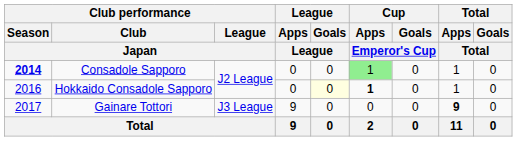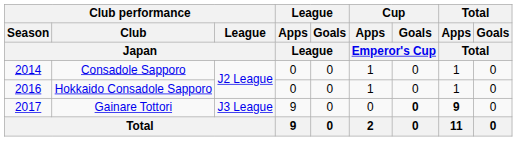(28, 70) bold -> (28, 70) normal
(370, 70) lightgreen background -> (370, 70) no background
(330, 88) lightyellow background -> (330, 88) no background
(370, 88) bold -> (370, 88) normal
(415, 107) normal -> (415, 107) bold
